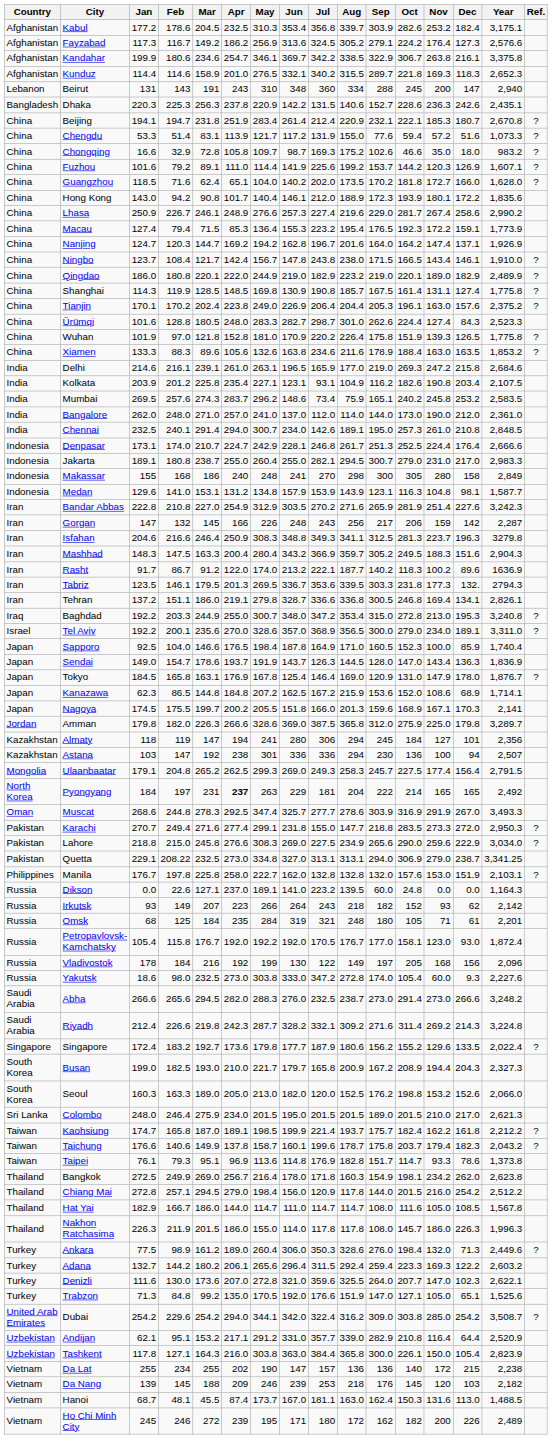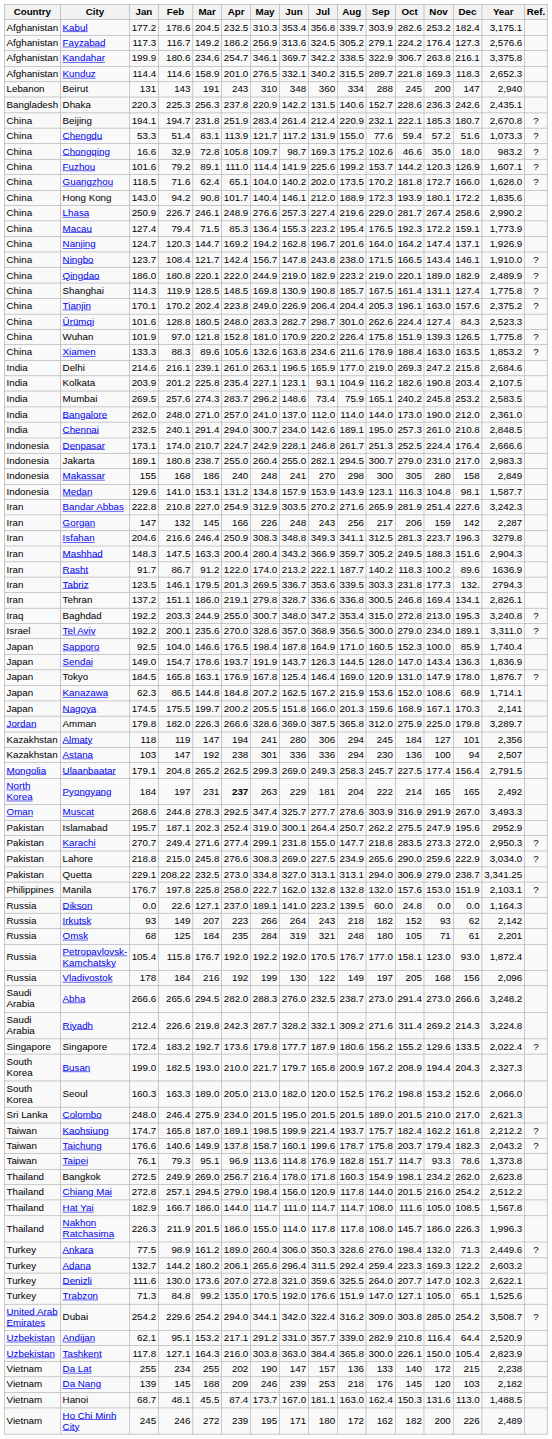+ row: (85, 828)
- row: (80, 978)
(385, 1369) 136 -> (385, 1369) 133
